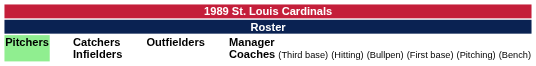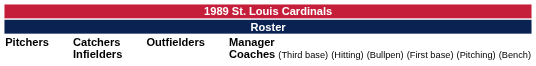(27, 42) lightgreen background -> (27, 42) no background
